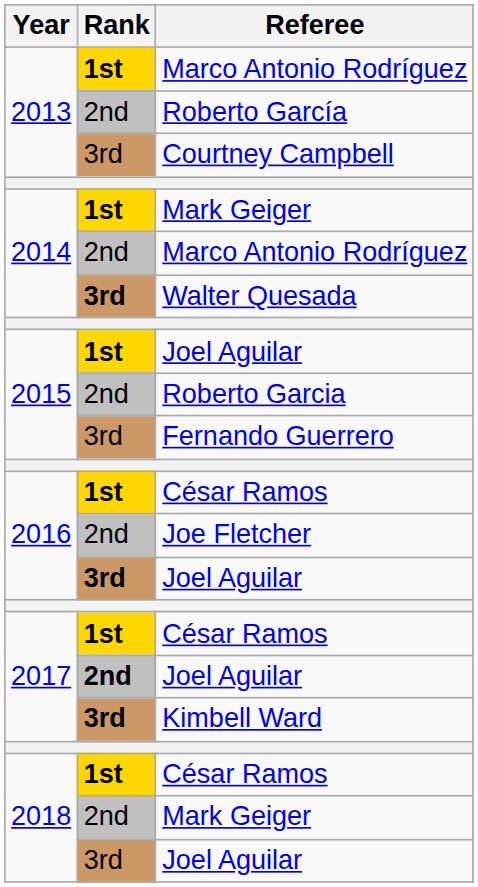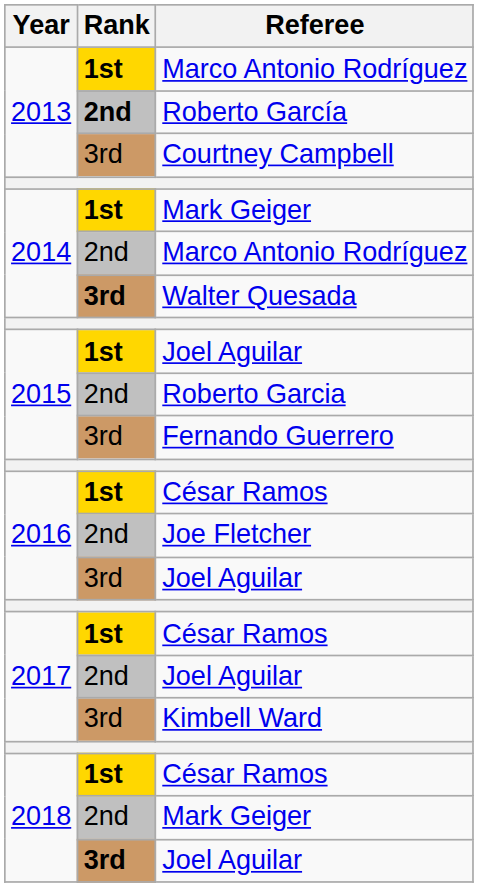(106, 111) normal -> (108, 111) bold
(105, 577) bold -> (103, 577) normal
(108, 676) bold -> (106, 676) normal
(105, 719) bold -> (103, 719) normal
(103, 860) normal -> (105, 860) bold
